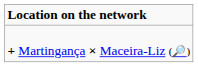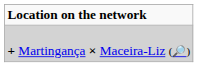(99, 51) no background -> (99, 51) lightgrey background
